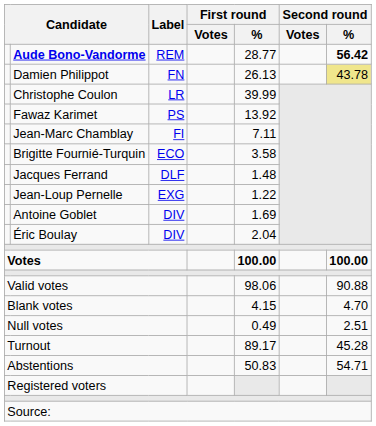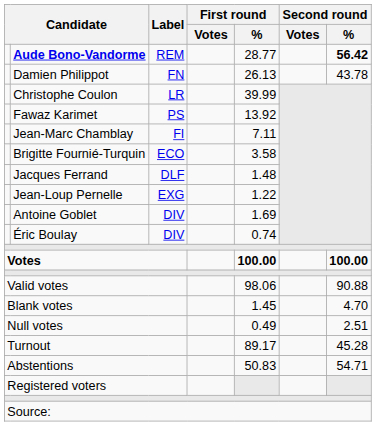(352, 75) khaki background -> (352, 75) no background
(264, 234) 2.04 -> (264, 234) 0.74
(264, 306) 4.15 -> (264, 306) 1.45
